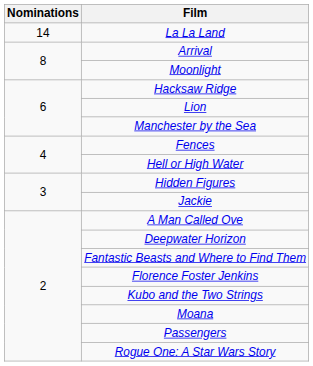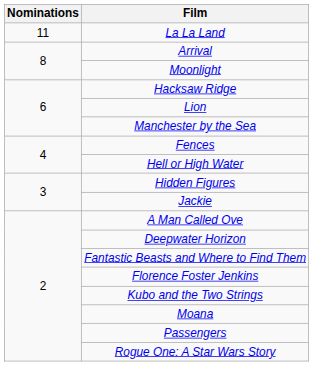(43, 32) 14 -> (43, 32) 11
